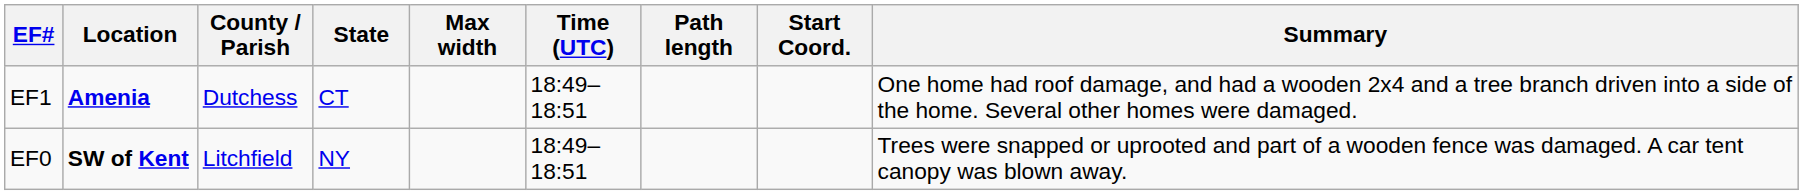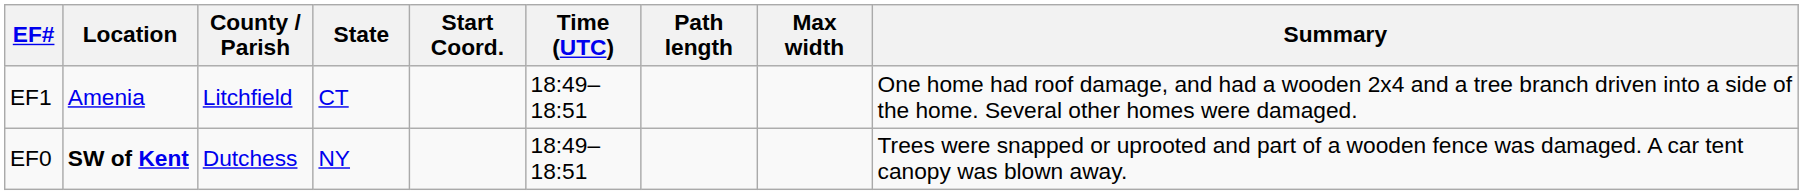columns swapped: (814, 35) <-> (467, 35)
(109, 96) bold -> (106, 96) normal
(250, 96) Dutchess -> (248, 96) Litchfield
(248, 158) Litchfield -> (250, 158) Dutchess
